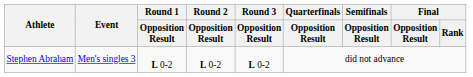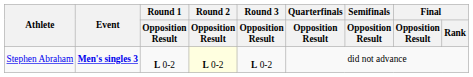(107, 60) normal -> (108, 60) bold
(211, 65) no background -> (213, 65) lightyellow background
